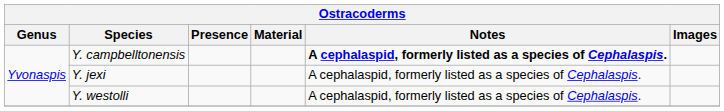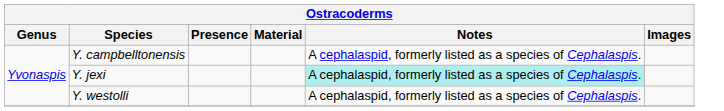(488, 55) bold -> (475, 55) normal
(475, 75) no background -> (475, 75) paleturquoise background
